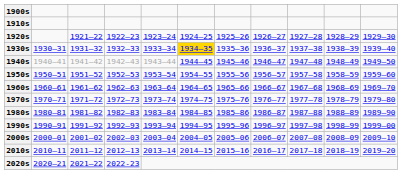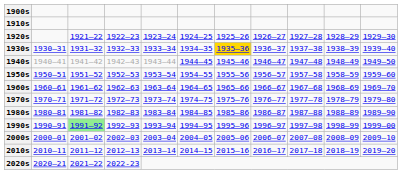(196, 49) gold background -> (196, 49) no background
(233, 49) no background -> (233, 49) gold background
(86, 125) no background -> (86, 125) lightgreen background
